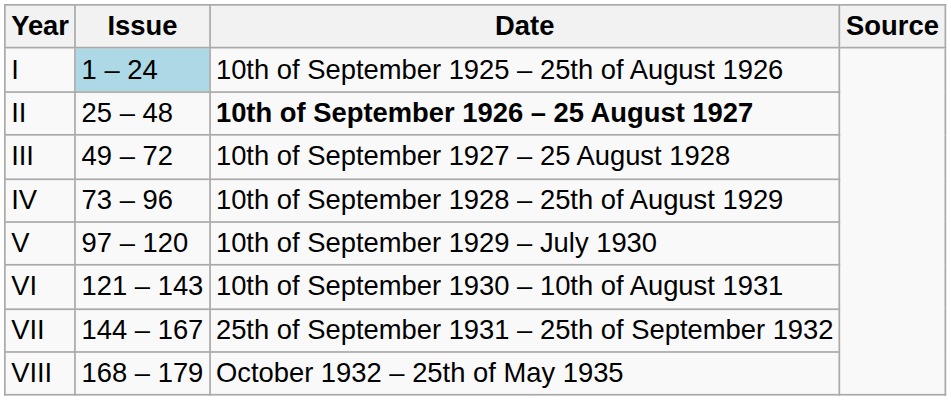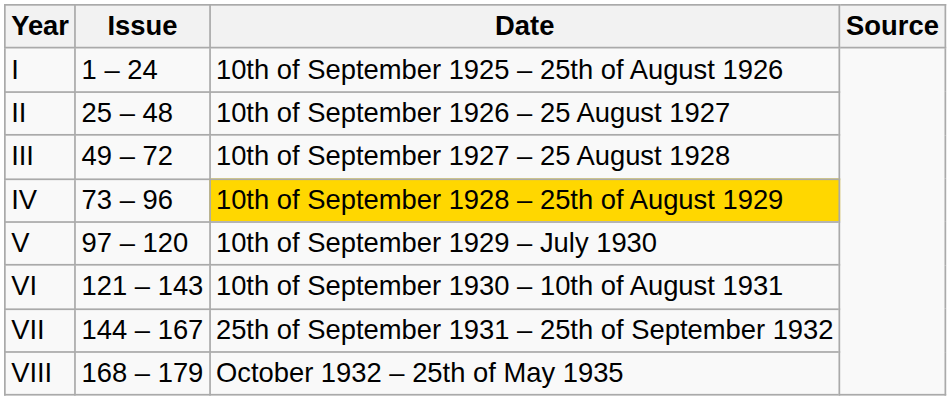(120, 69) lightblue background -> (120, 69) no background
(485, 112) bold -> (473, 112) normal
(500, 199) no background -> (500, 199) gold background
